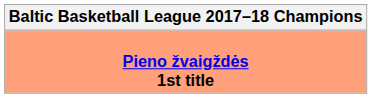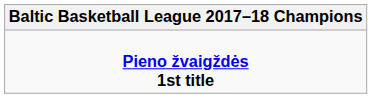(186, 70) lightsalmon background -> (186, 70) no background
